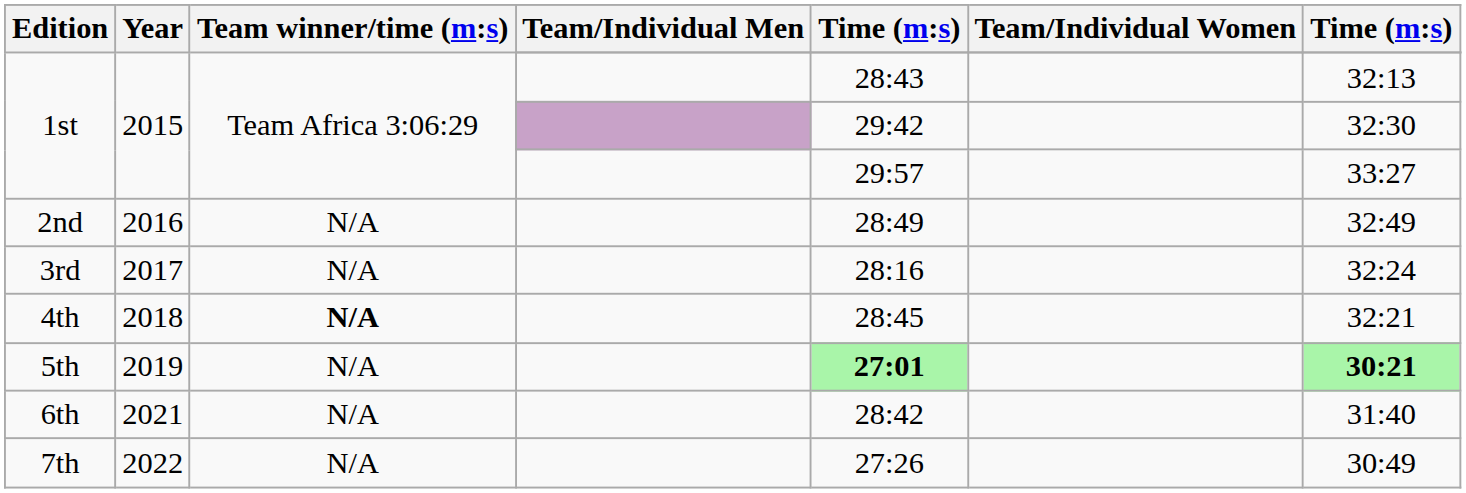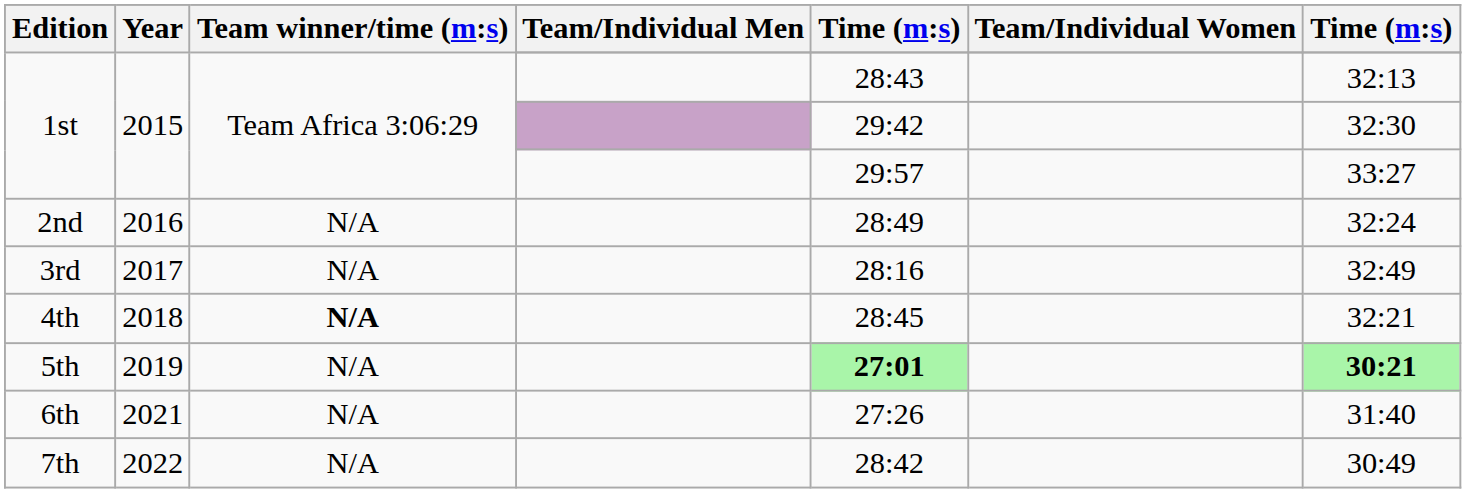(1381, 221) 32:49 -> (1381, 221) 32:24
(1381, 269) 32:24 -> (1381, 269) 32:49
(889, 414) 28:42 -> (889, 414) 27:26
(889, 462) 27:26 -> (889, 462) 28:42
